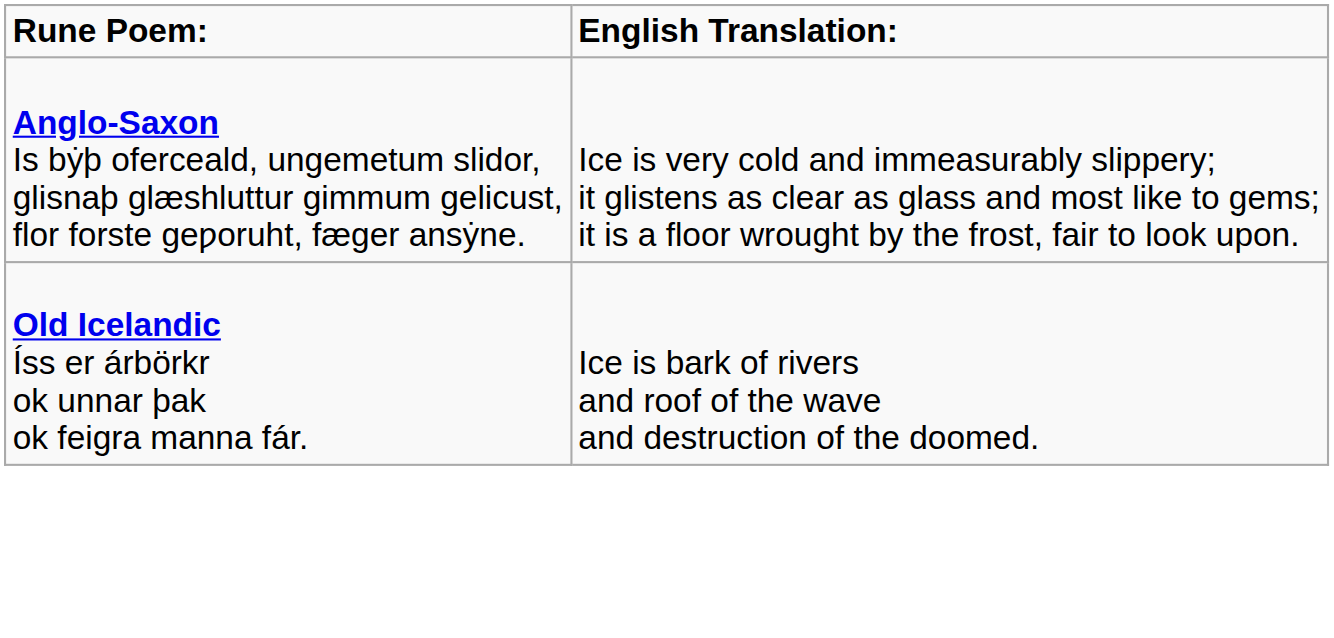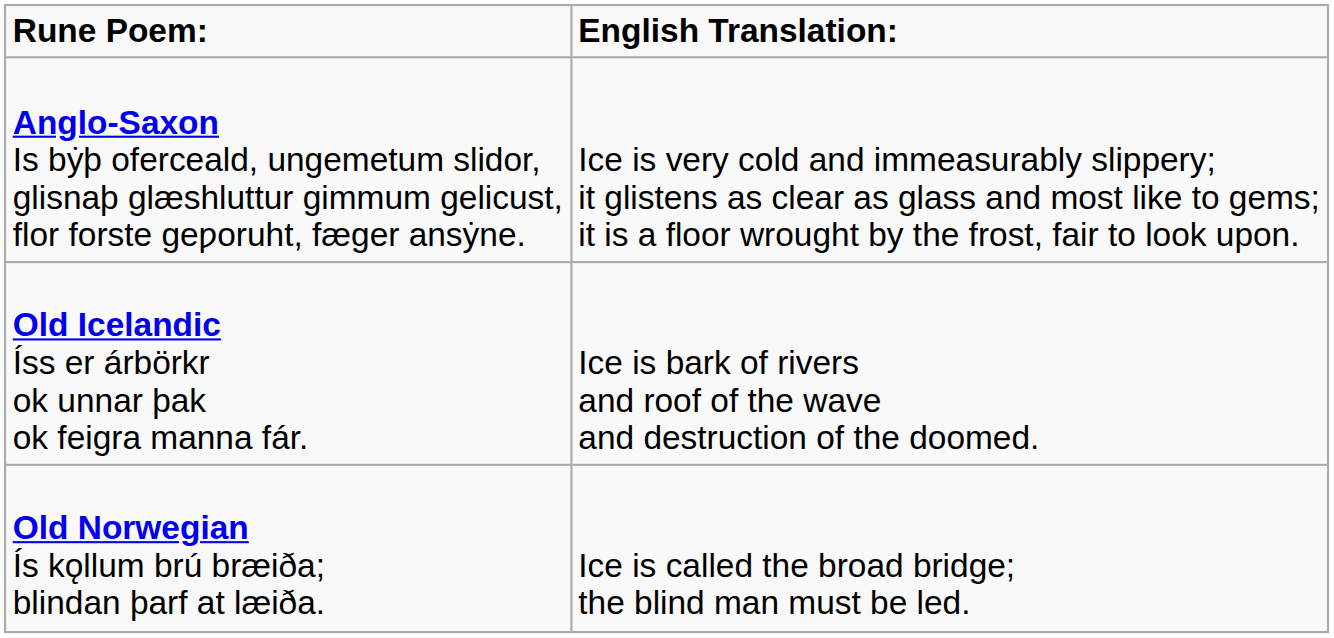+ row: (169, 566)
